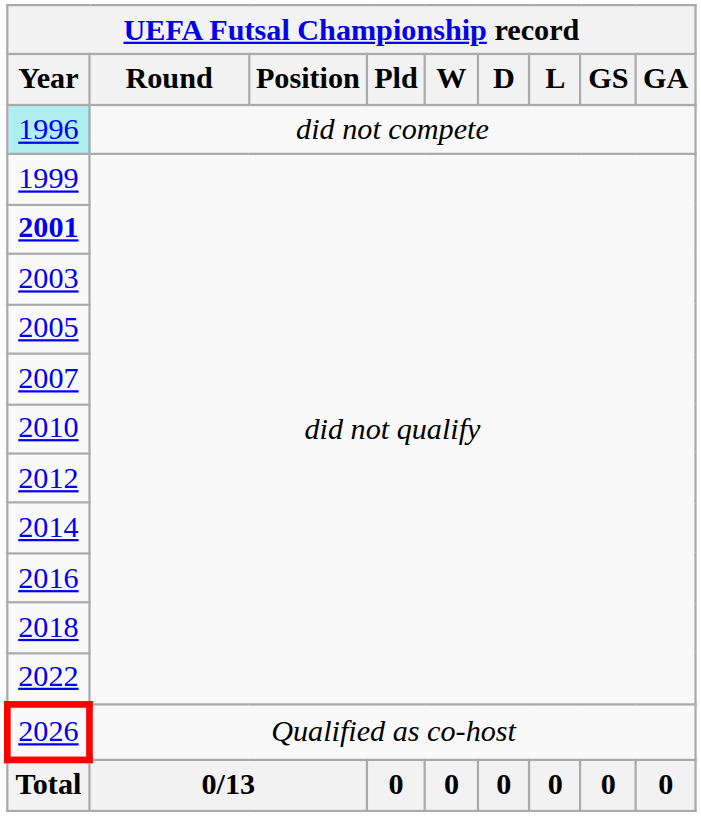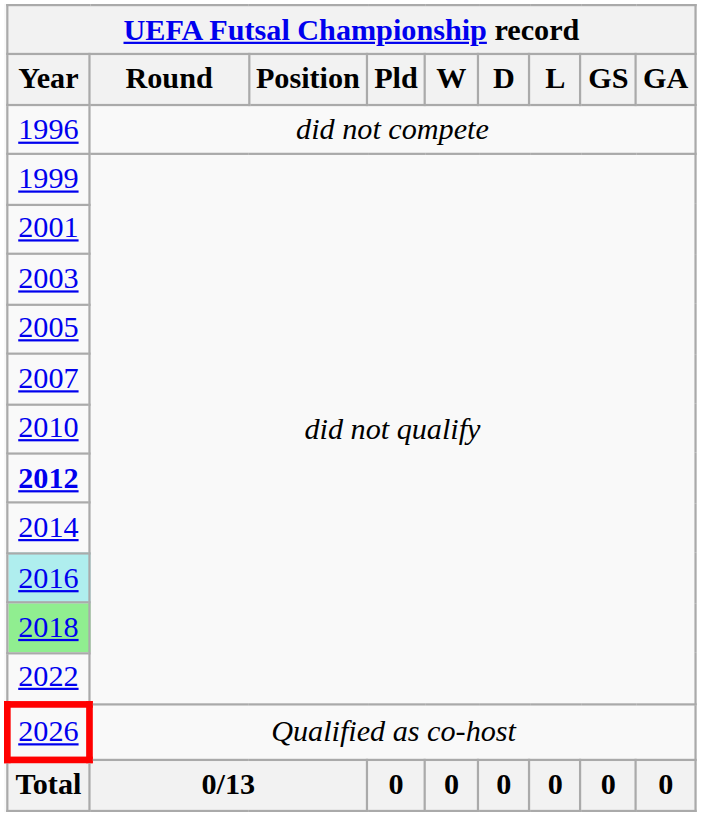(48, 128) paleturquoise background -> (48, 128) no background
(48, 228) bold -> (48, 228) normal
(48, 477) normal -> (48, 477) bold
(48, 576) no background -> (48, 576) paleturquoise background
(48, 626) no background -> (48, 626) lightgreen background
